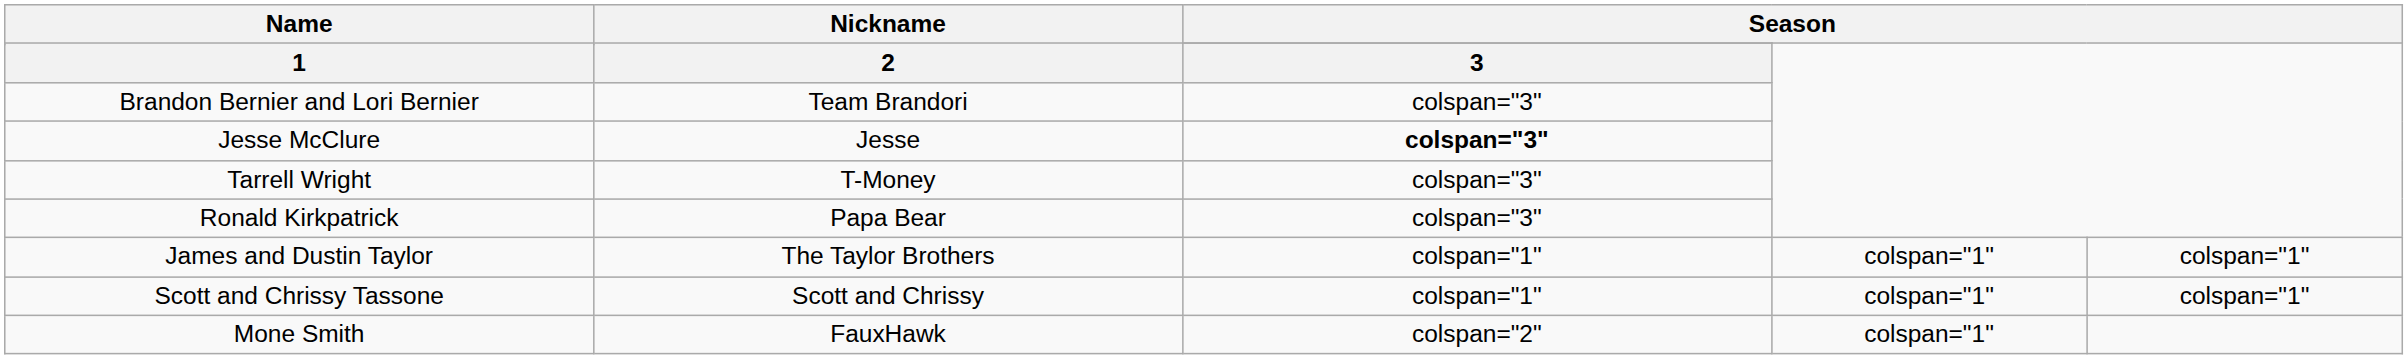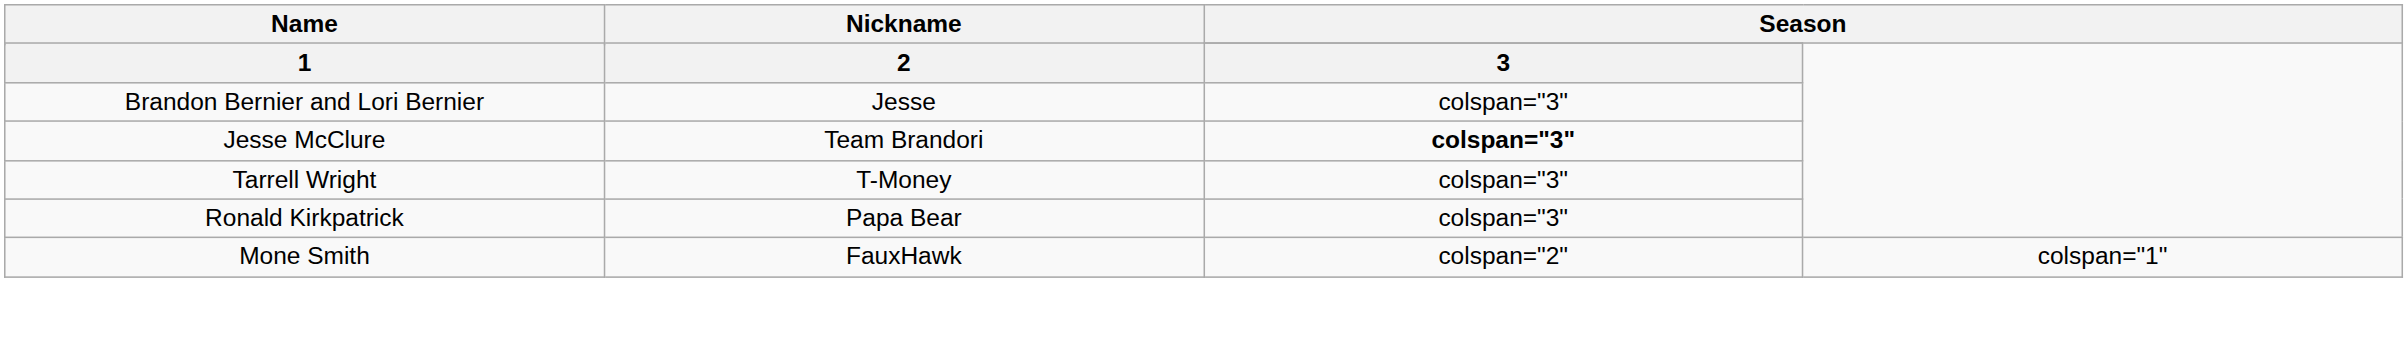(888, 101) Team Brandori -> (904, 101) Jesse
(888, 140) Jesse -> (904, 140) Team Brandori
- row: (299, 256)
- row: (299, 295)
